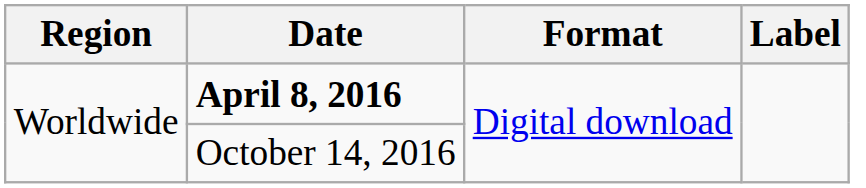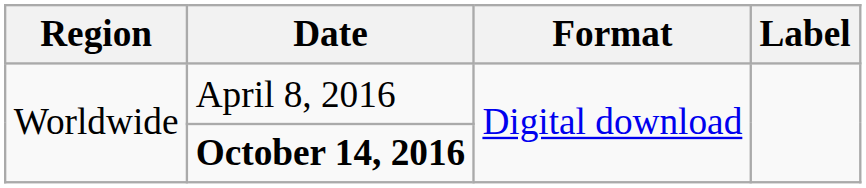(299, 93) bold -> (296, 93) normal
(326, 152) normal -> (330, 152) bold
